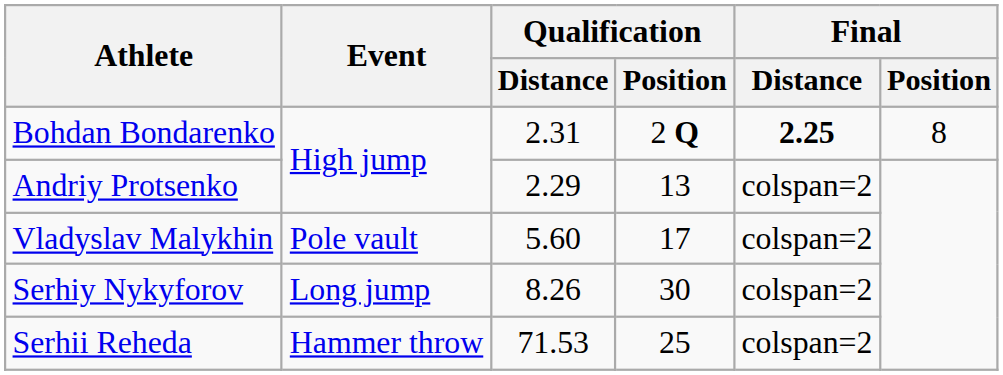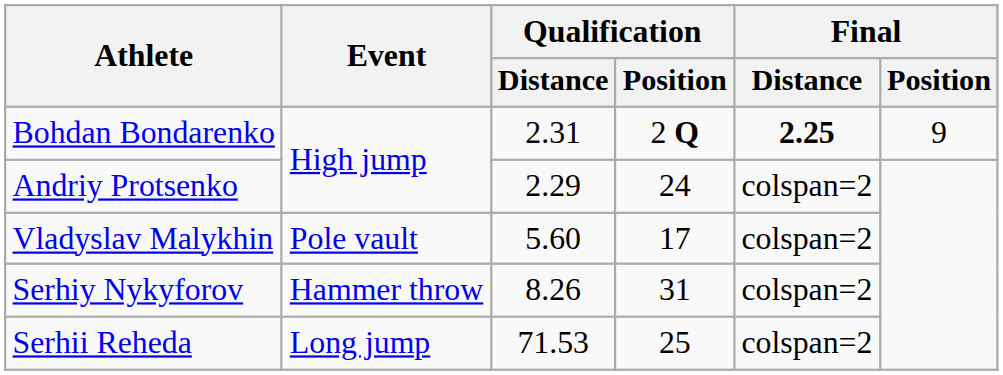(939, 133) 8 -> (939, 133) 9
(675, 185) 13 -> (675, 185) 24
(360, 290) Long jump -> (387, 290) Hammer throw
(675, 290) 30 -> (675, 290) 31
(387, 343) Hammer throw -> (360, 343) Long jump
